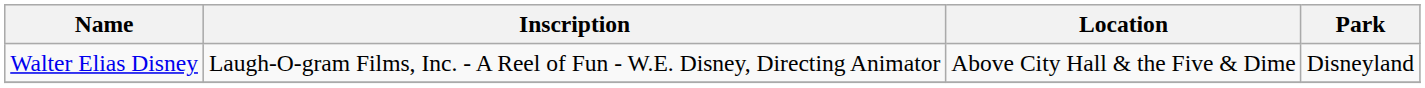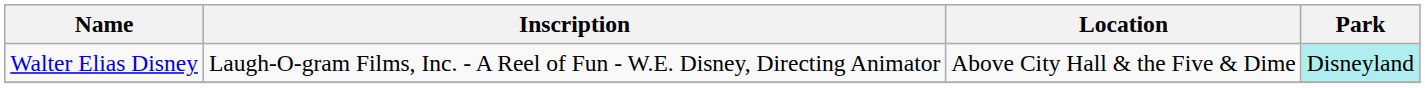(1360, 62) no background -> (1360, 62) paleturquoise background
